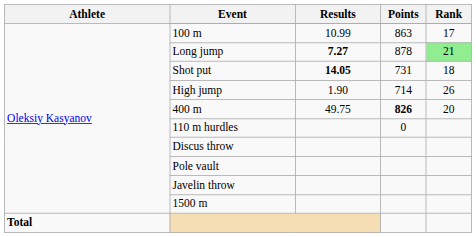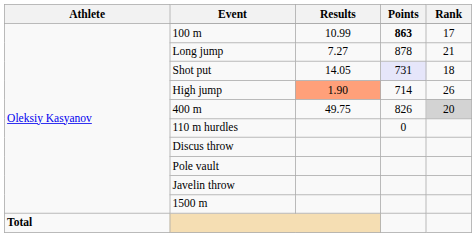(403, 33) normal -> (403, 33) bold
(338, 52) bold -> (338, 52) normal
(449, 52) lightgreen background -> (449, 52) no background
(338, 71) bold -> (338, 71) normal
(403, 71) no background -> (403, 71) lavender background
(338, 90) no background -> (338, 90) lightsalmon background
(403, 109) bold -> (403, 109) normal
(449, 109) no background -> (449, 109) lightgrey background
